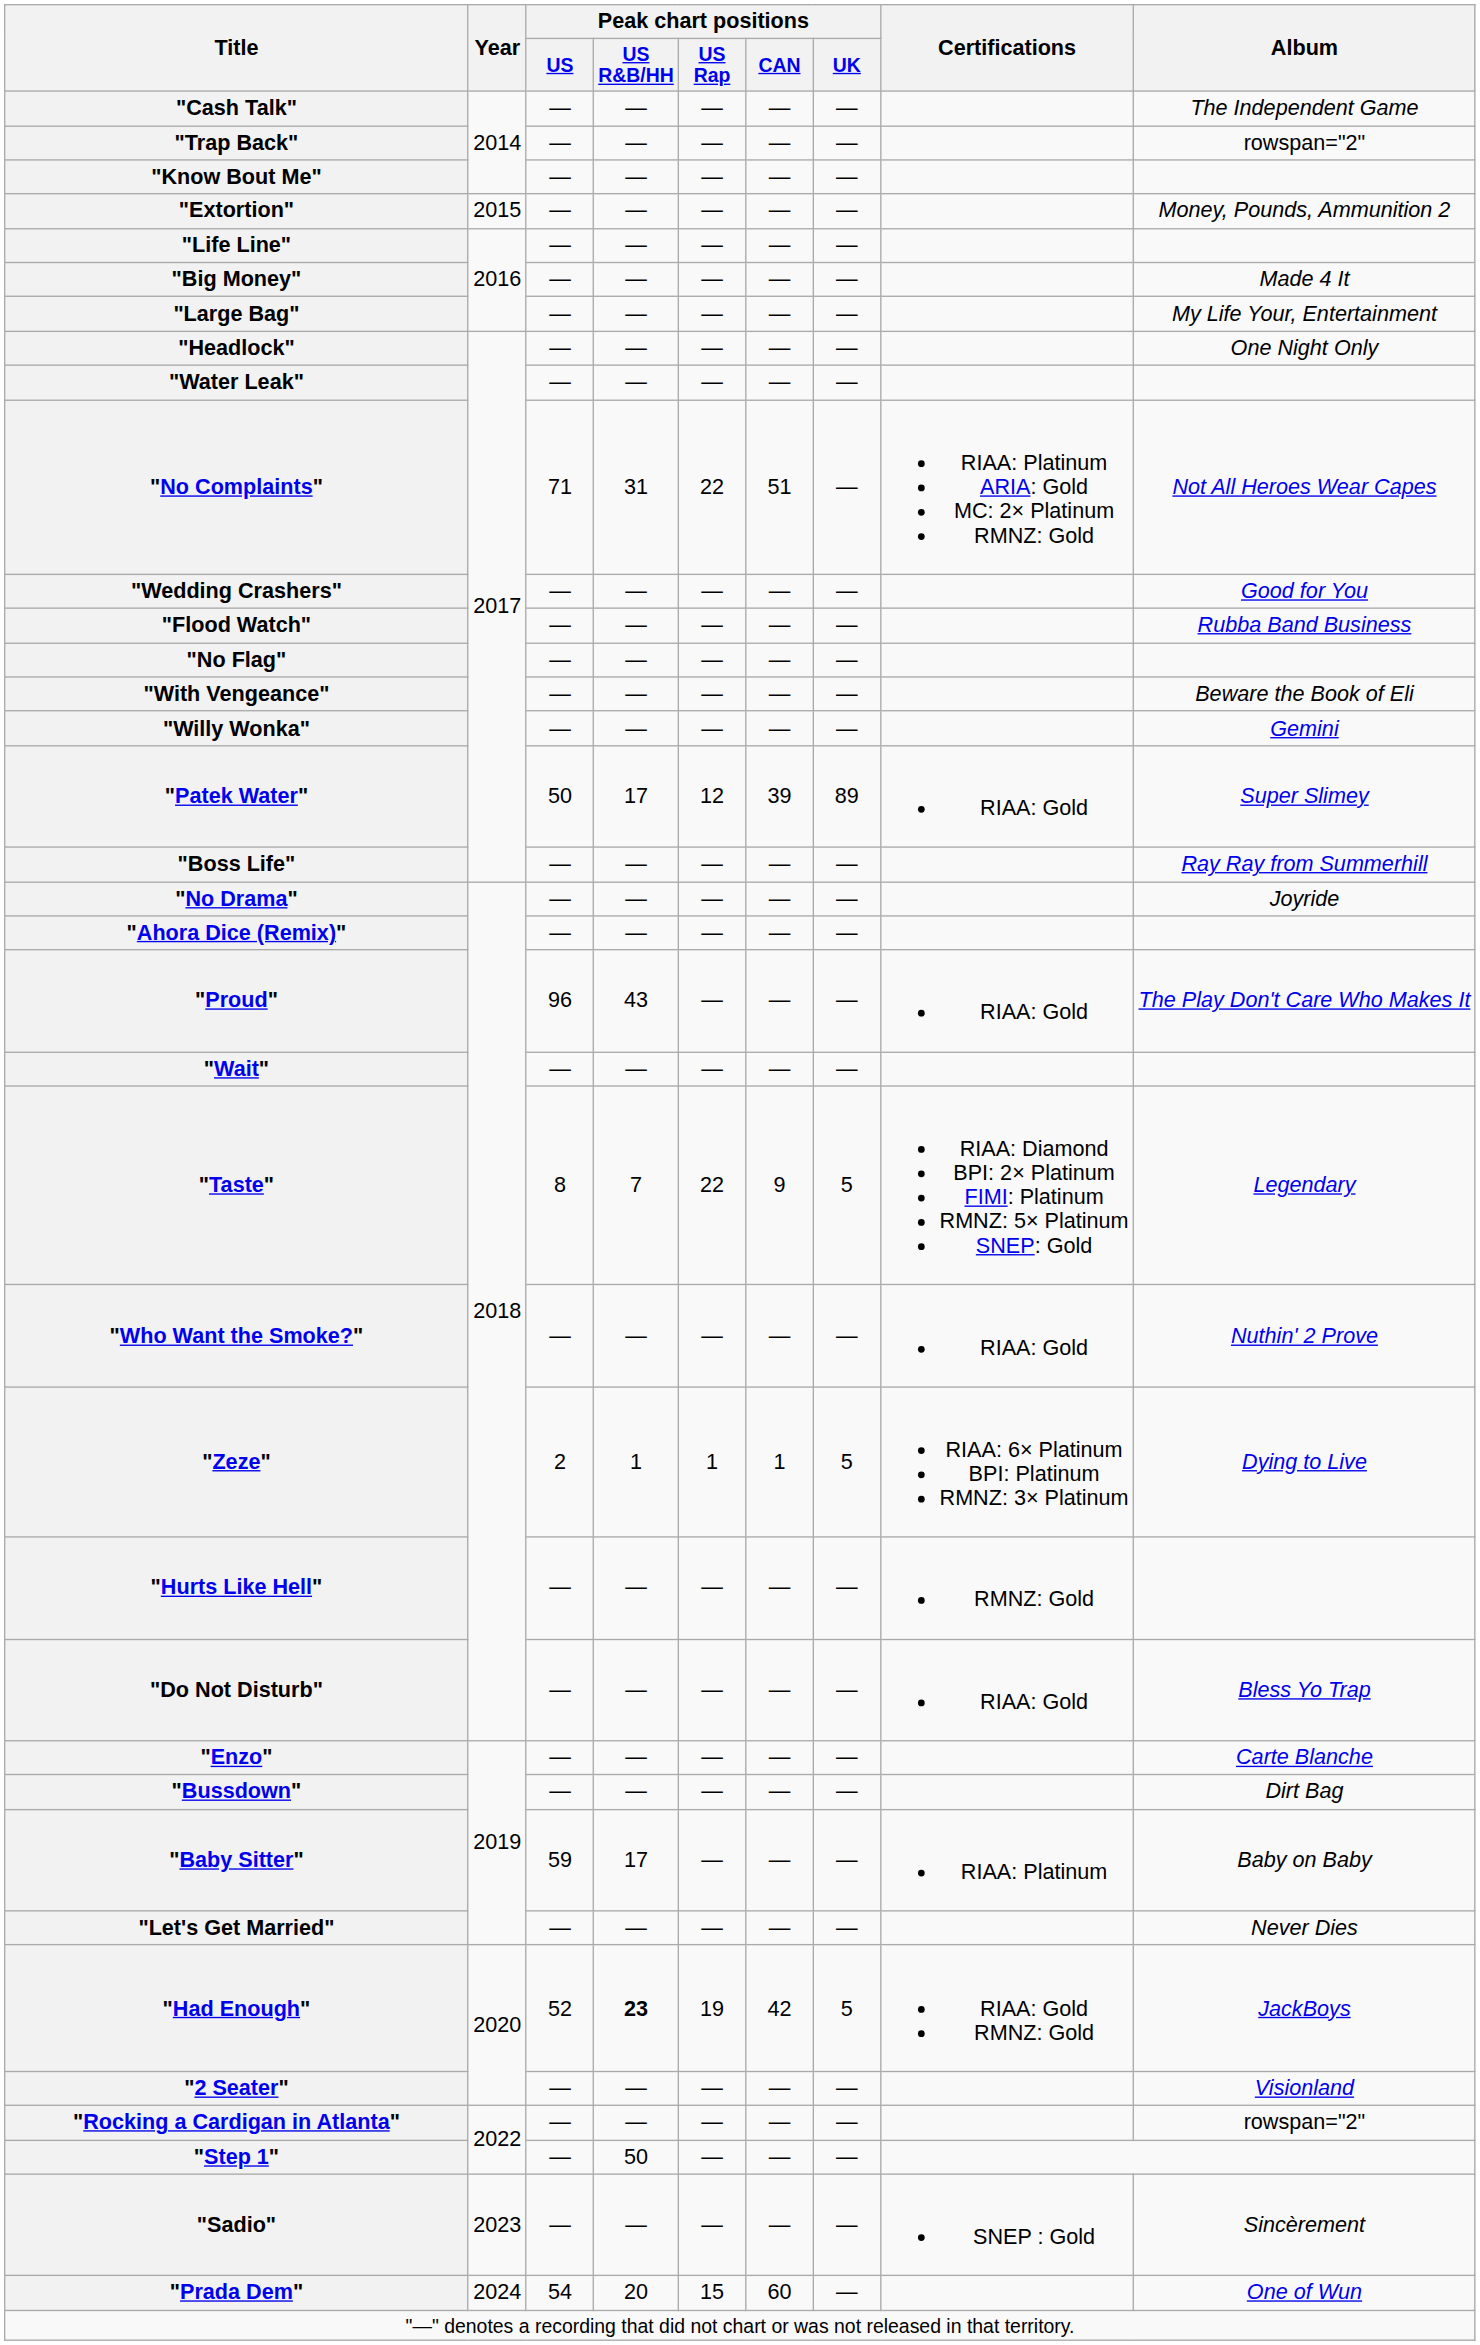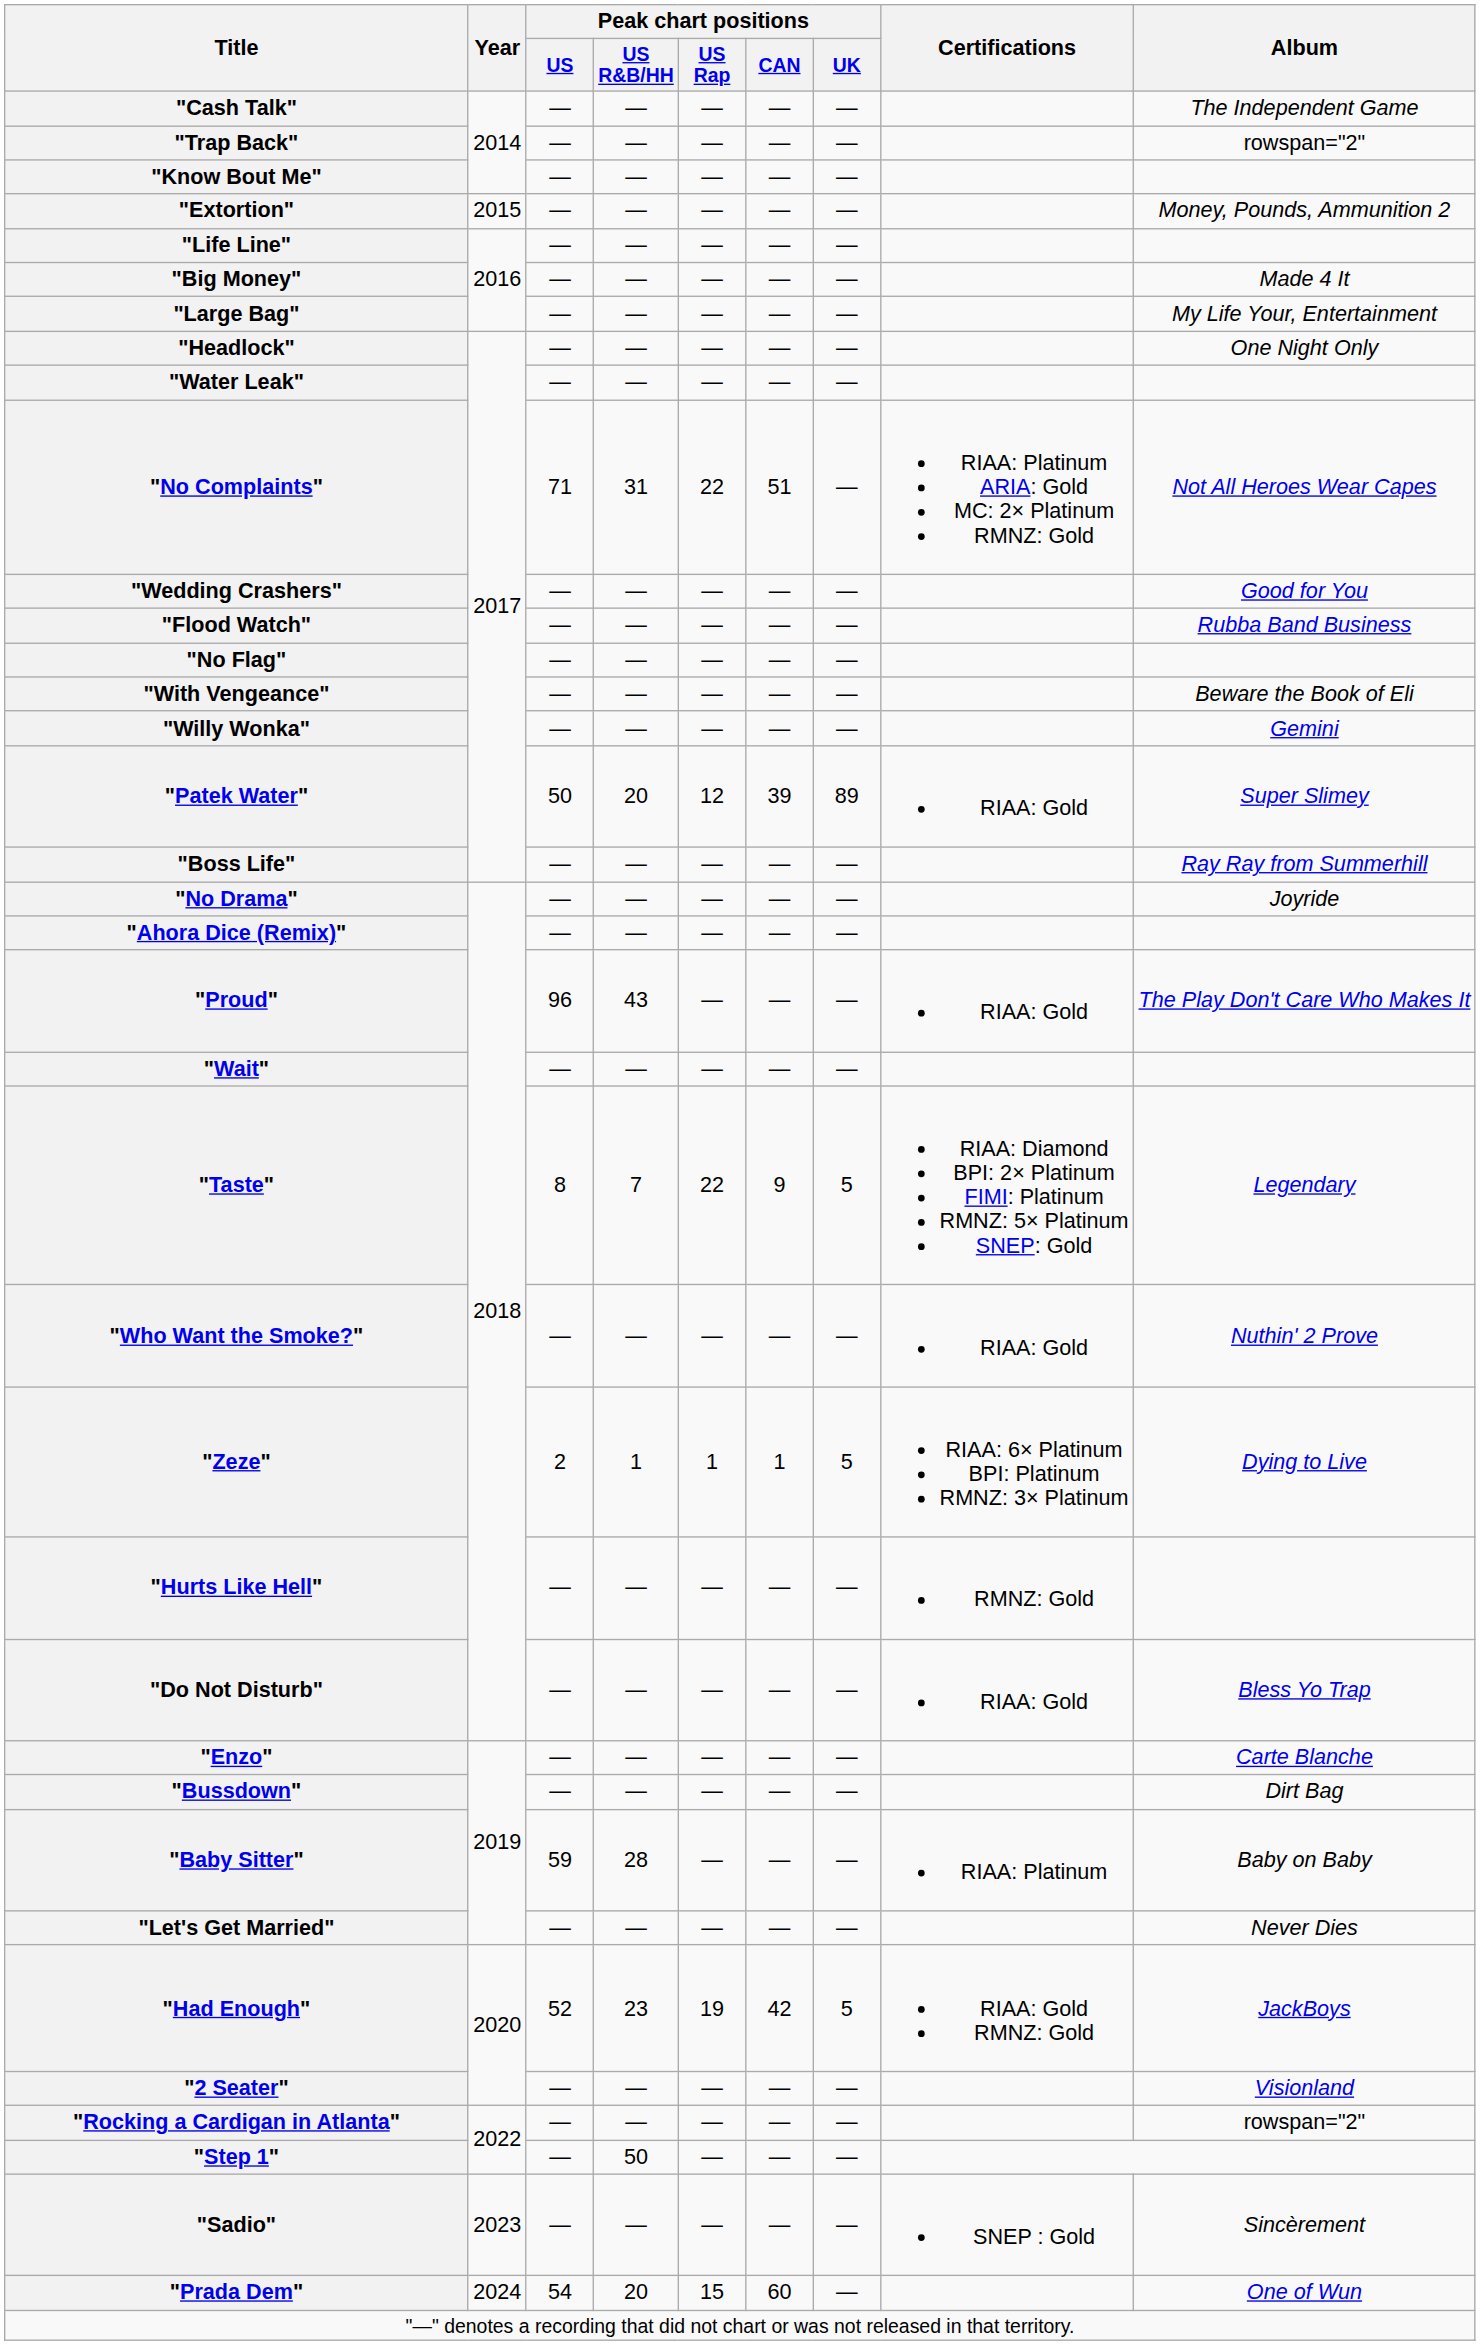(636, 796) 17 -> (636, 796) 20
(636, 1859) 17 -> (636, 1859) 28
(636, 2007) bold -> (636, 2007) normal
